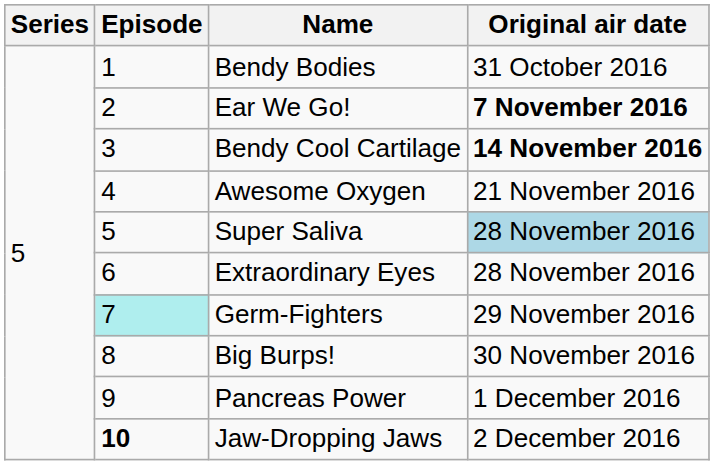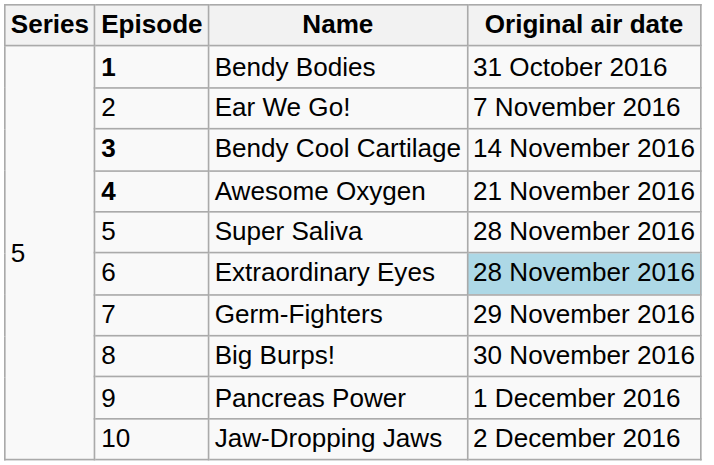(108, 66) normal -> (108, 66) bold
(580, 107) bold -> (577, 107) normal
(108, 149) normal -> (108, 149) bold
(588, 149) bold -> (584, 149) normal
(108, 190) normal -> (108, 190) bold
(584, 231) lightblue background -> (584, 231) no background
(584, 273) no background -> (584, 273) lightblue background
(108, 314) paleturquoise background -> (108, 314) no background
(116, 438) bold -> (116, 438) normal
